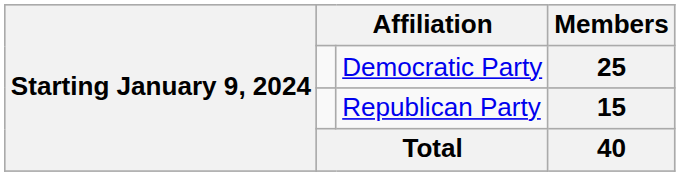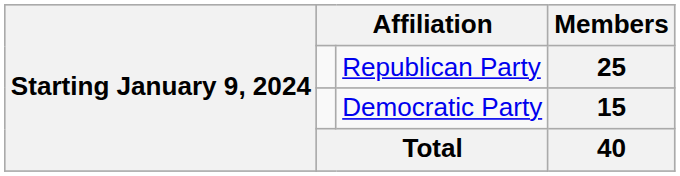(442, 66) Democratic Party -> (442, 66) Republican Party
(442, 107) Republican Party -> (442, 107) Democratic Party
